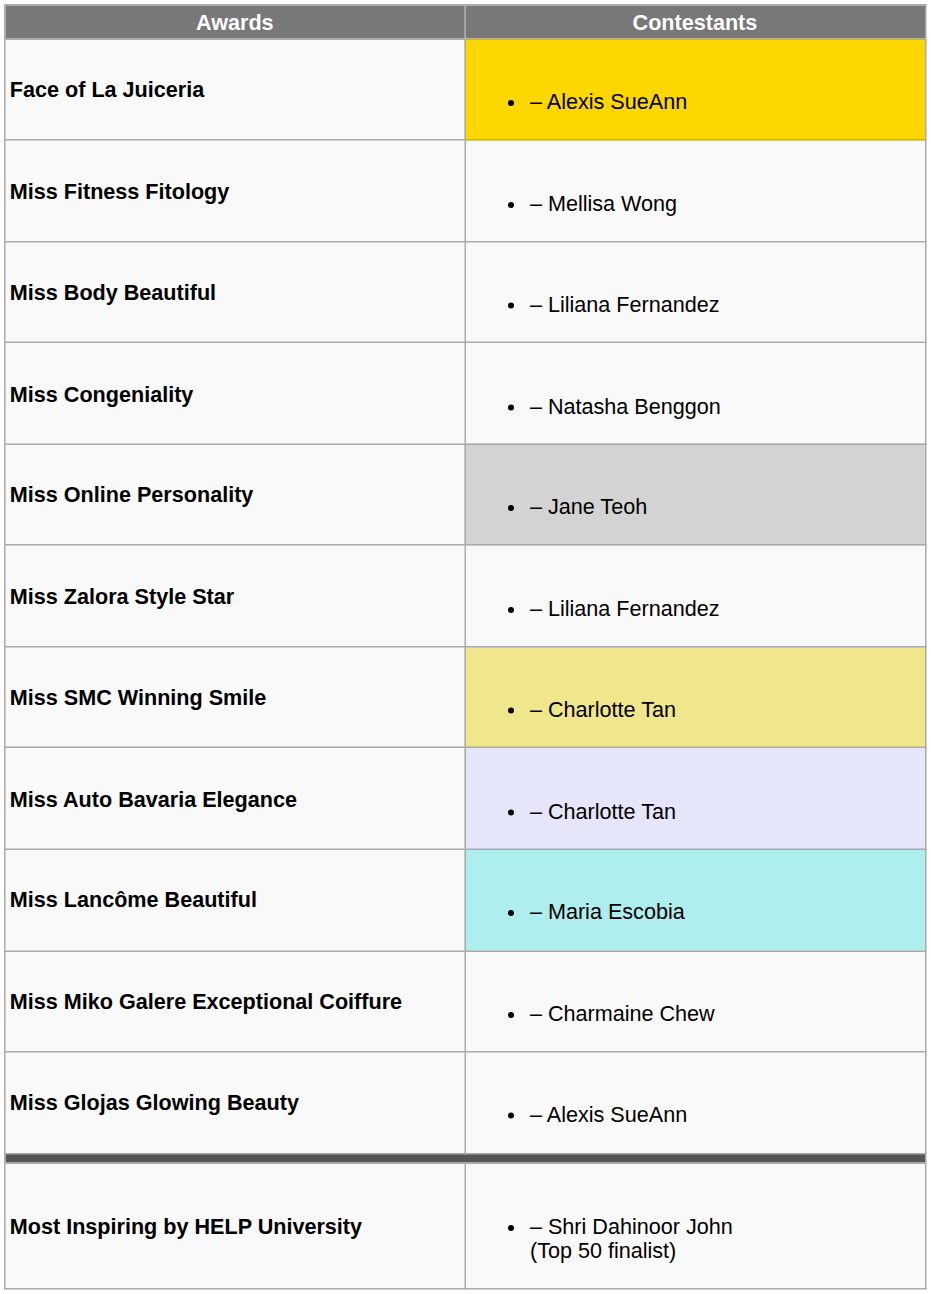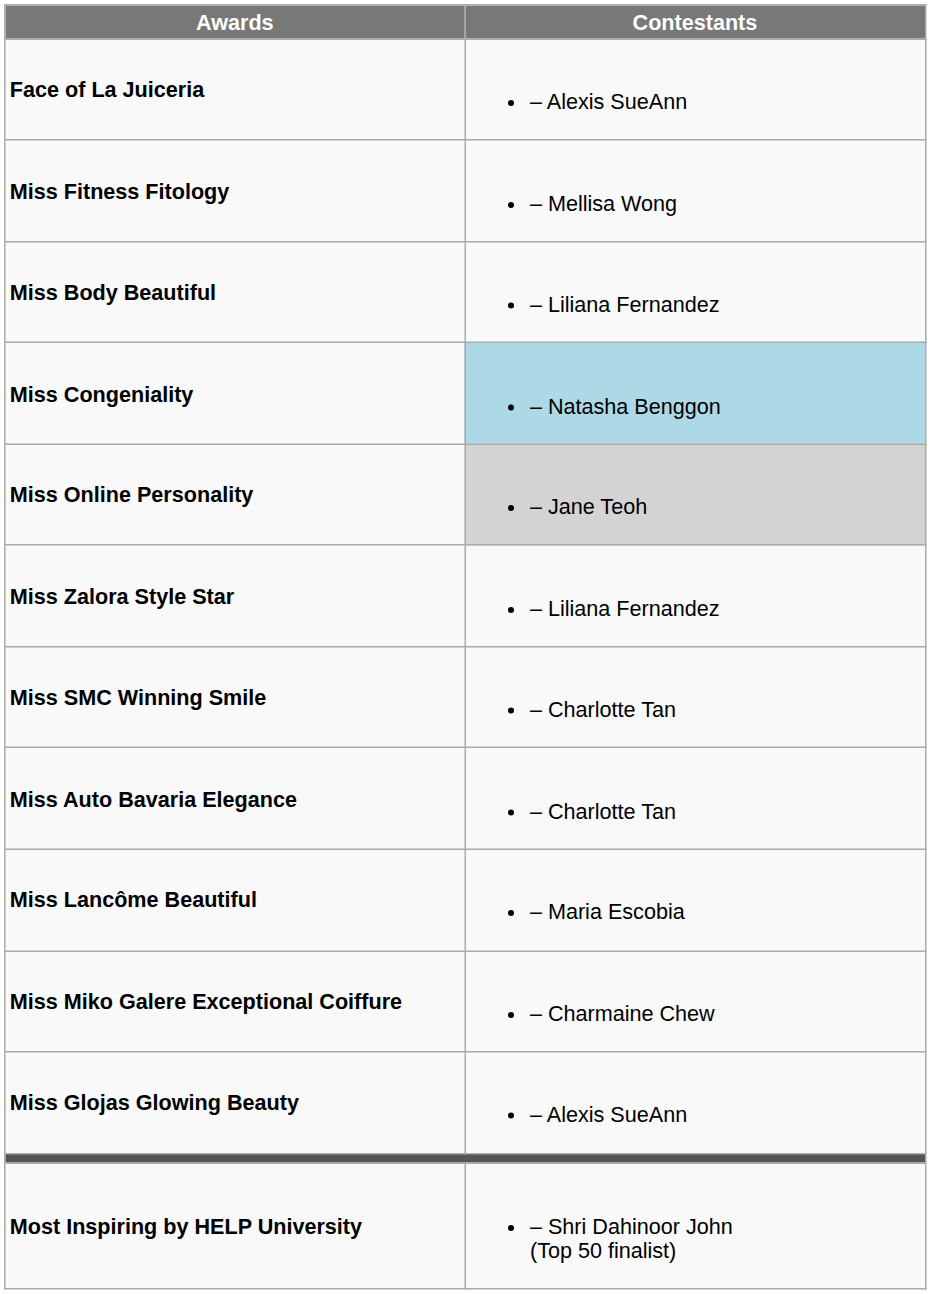(695, 102) gold background -> (695, 102) no background
(695, 406) no background -> (695, 406) lightblue background
(695, 710) khaki background -> (695, 710) no background
(695, 811) lavender background -> (695, 811) no background
(695, 912) paleturquoise background -> (695, 912) no background
